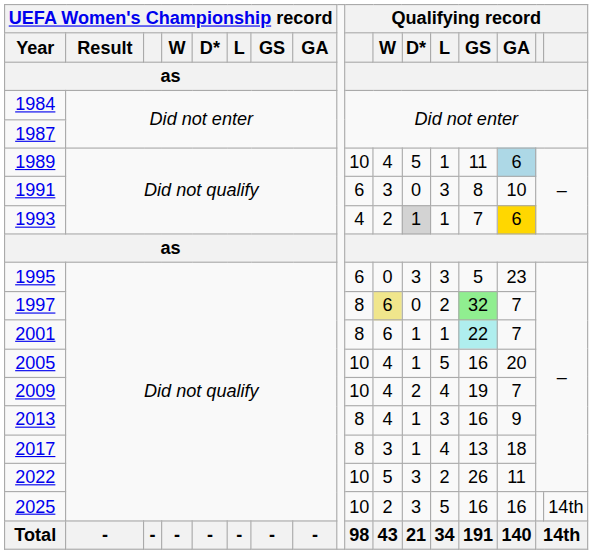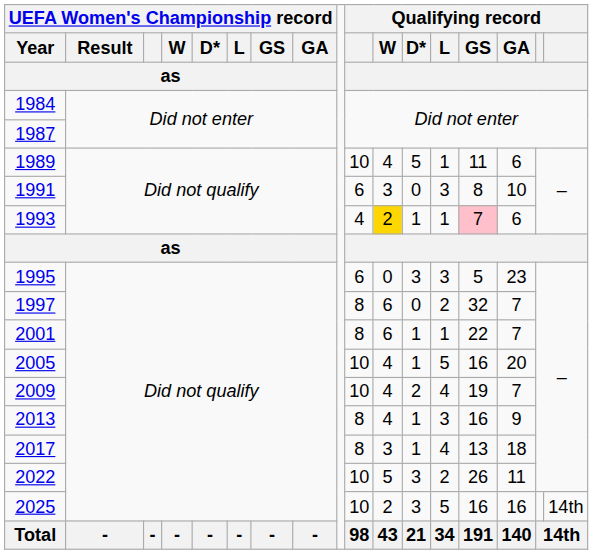(517, 162) lightblue background -> (517, 162) no background
(388, 219) no background -> (388, 219) gold background
(416, 219) lightgrey background -> (416, 219) no background
(478, 219) no background -> (478, 219) pink background
(517, 219) gold background -> (517, 219) no background
(388, 305) khaki background -> (388, 305) no background
(478, 305) lightgreen background -> (478, 305) no background
(478, 334) paleturquoise background -> (478, 334) no background
